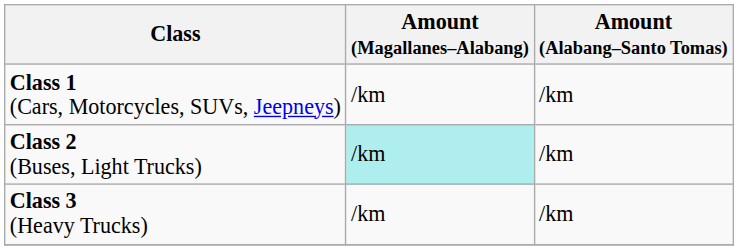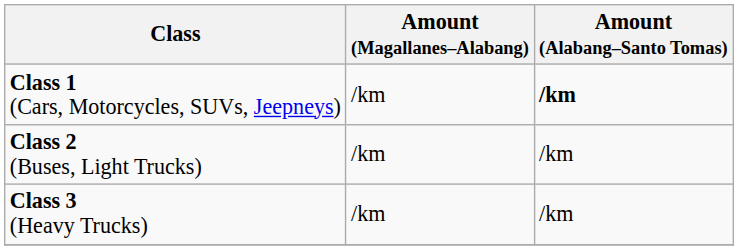(556, 94) normal -> (557, 94) bold
(368, 154) paleturquoise background -> (368, 154) no background
